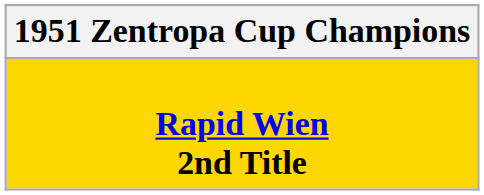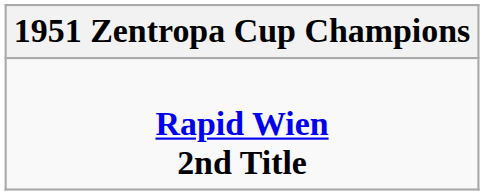(242, 142) gold background -> (242, 142) no background
